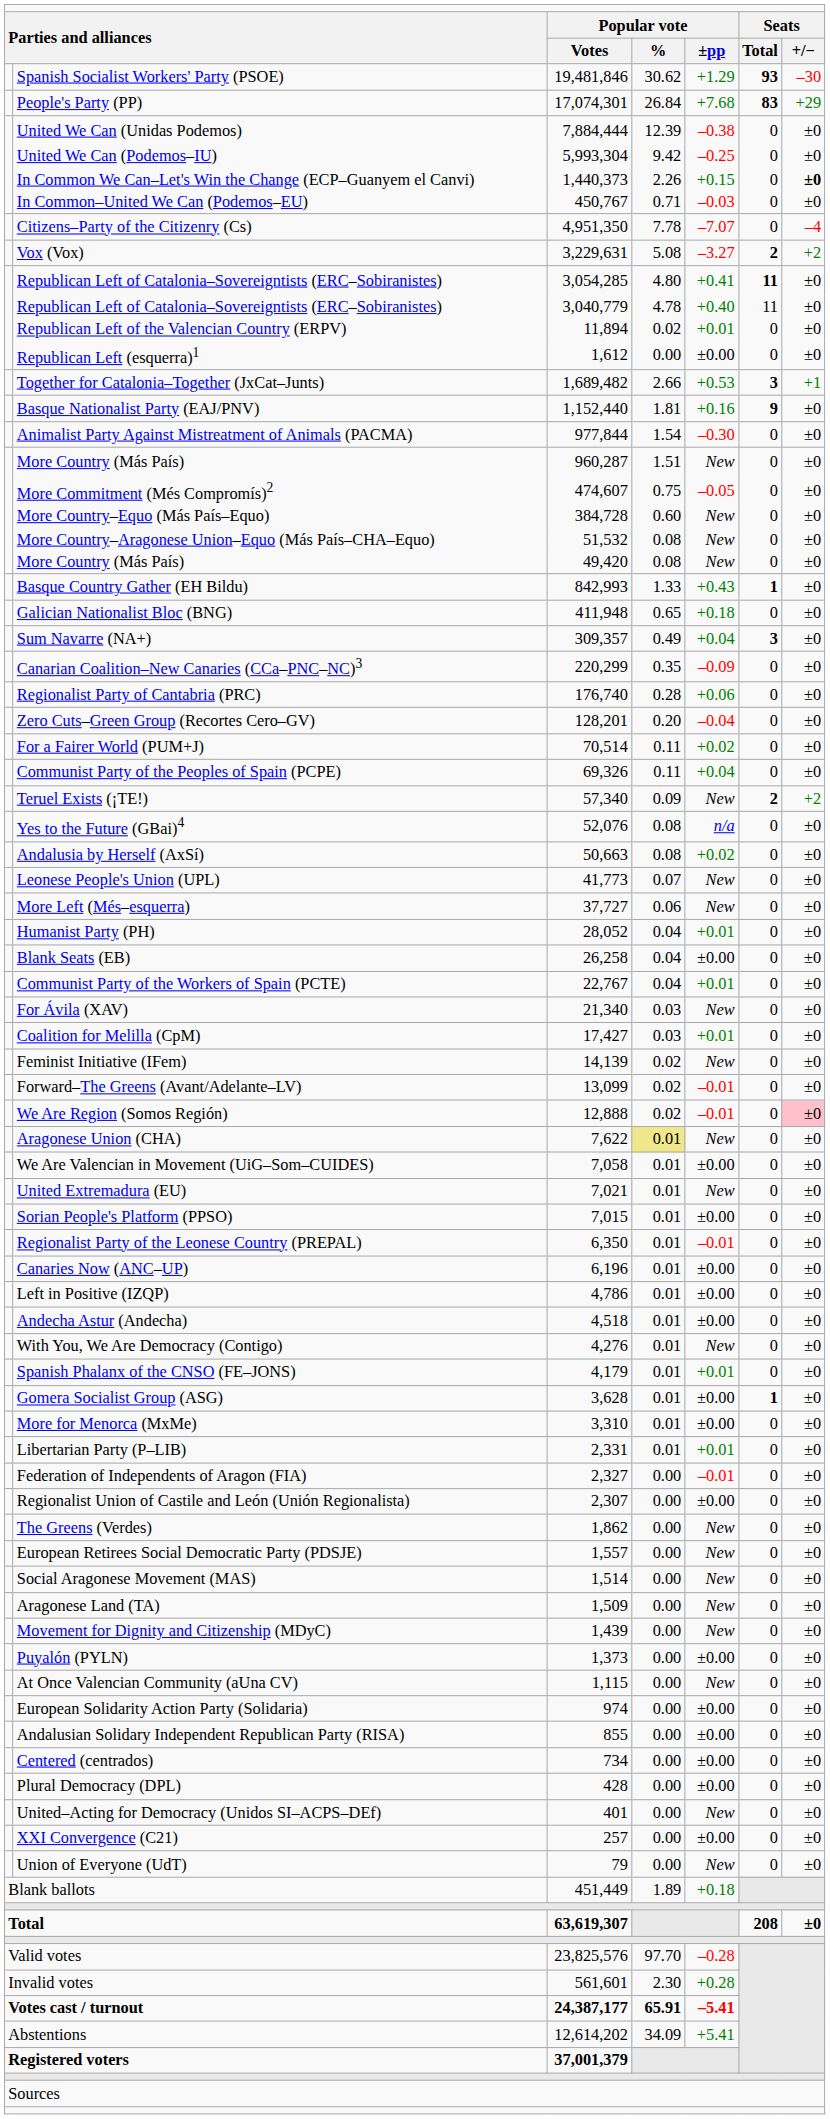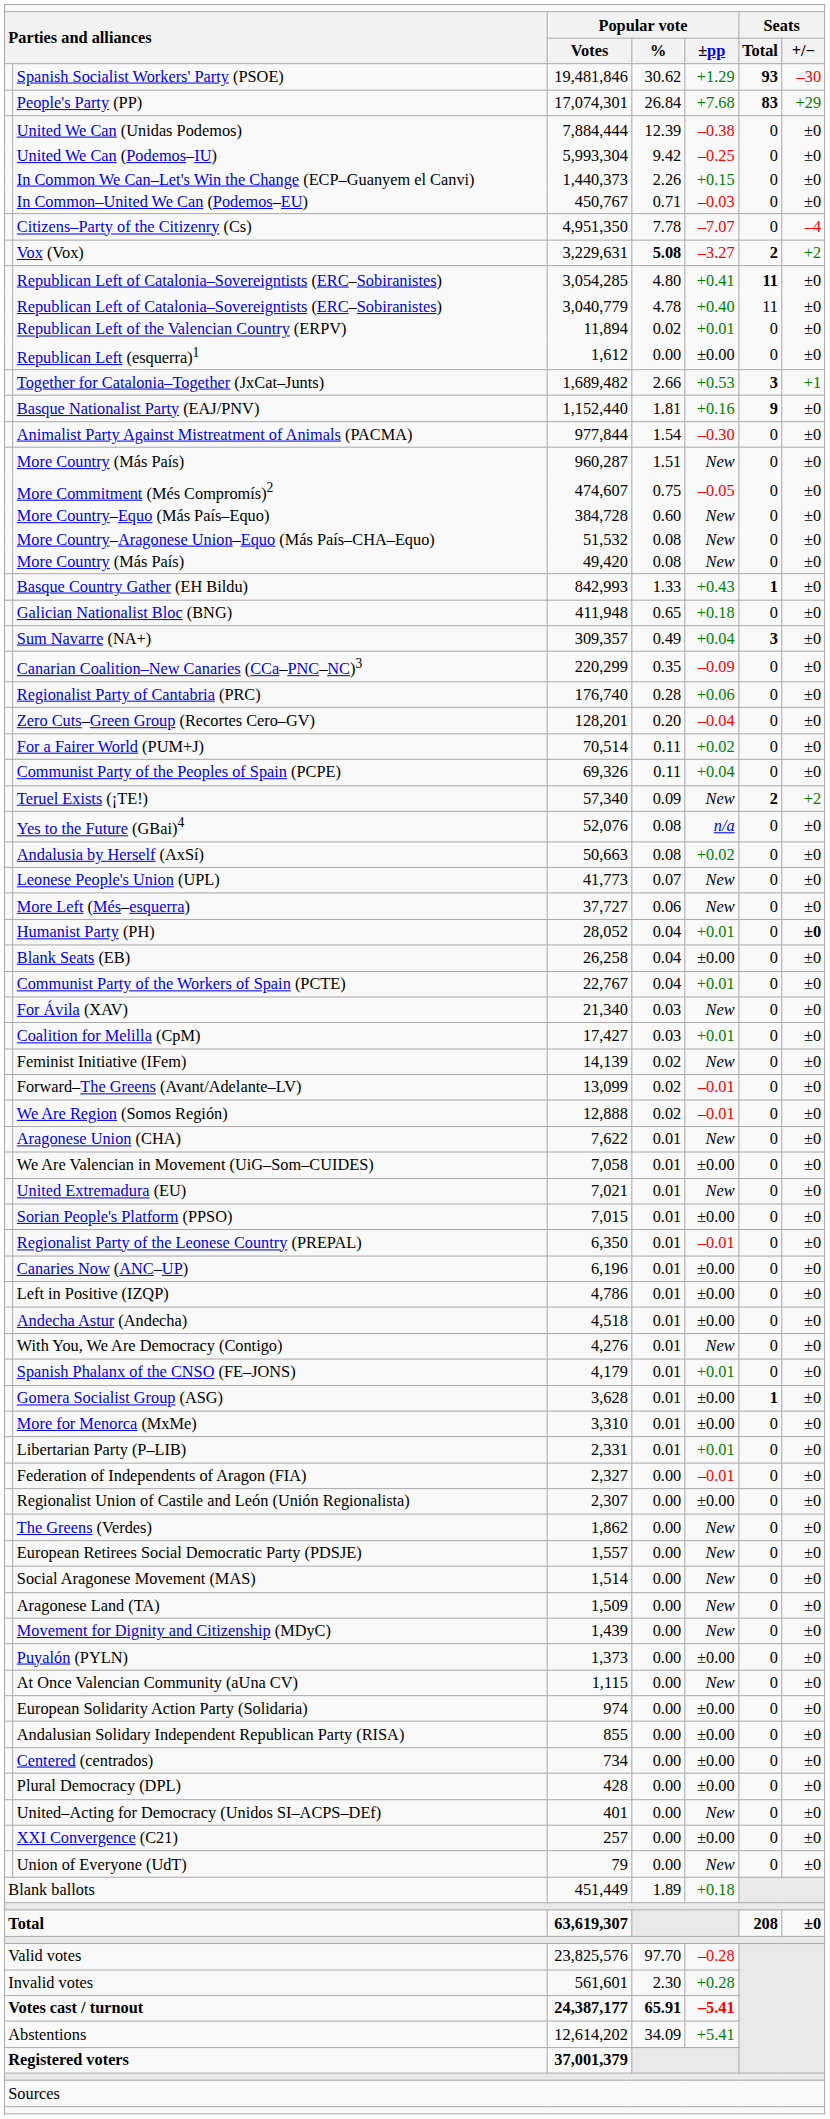(813, 179) bold -> (813, 179) normal
(667, 252) normal -> (667, 252) bold
(813, 932) normal -> (813, 932) bold
(813, 1113) pink background -> (813, 1113) no background
(667, 1139) khaki background -> (667, 1139) no background
